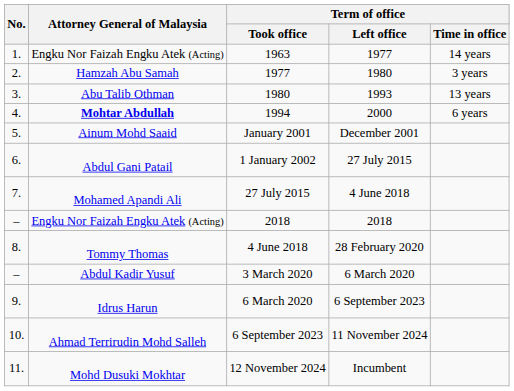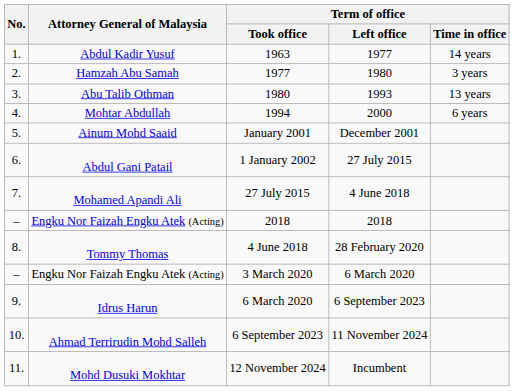(128, 53) Engku Nor Faizah Engku Atek (Acting) -> (128, 53) Abdul Kadir Yusuf
(128, 113) bold -> (128, 113) normal
(128, 274) Abdul Kadir Yusuf -> (128, 274) Engku Nor Faizah Engku Atek (Acting)
